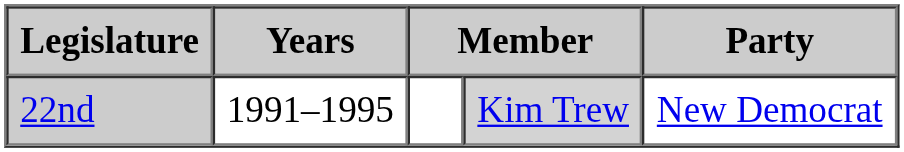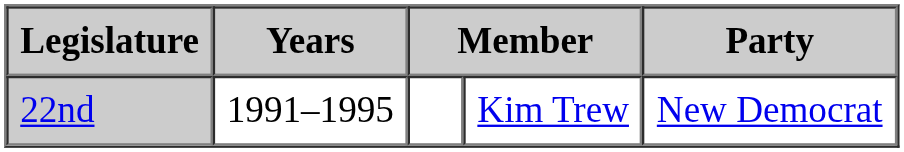(553, 110) lightgrey background -> (553, 110) no background
